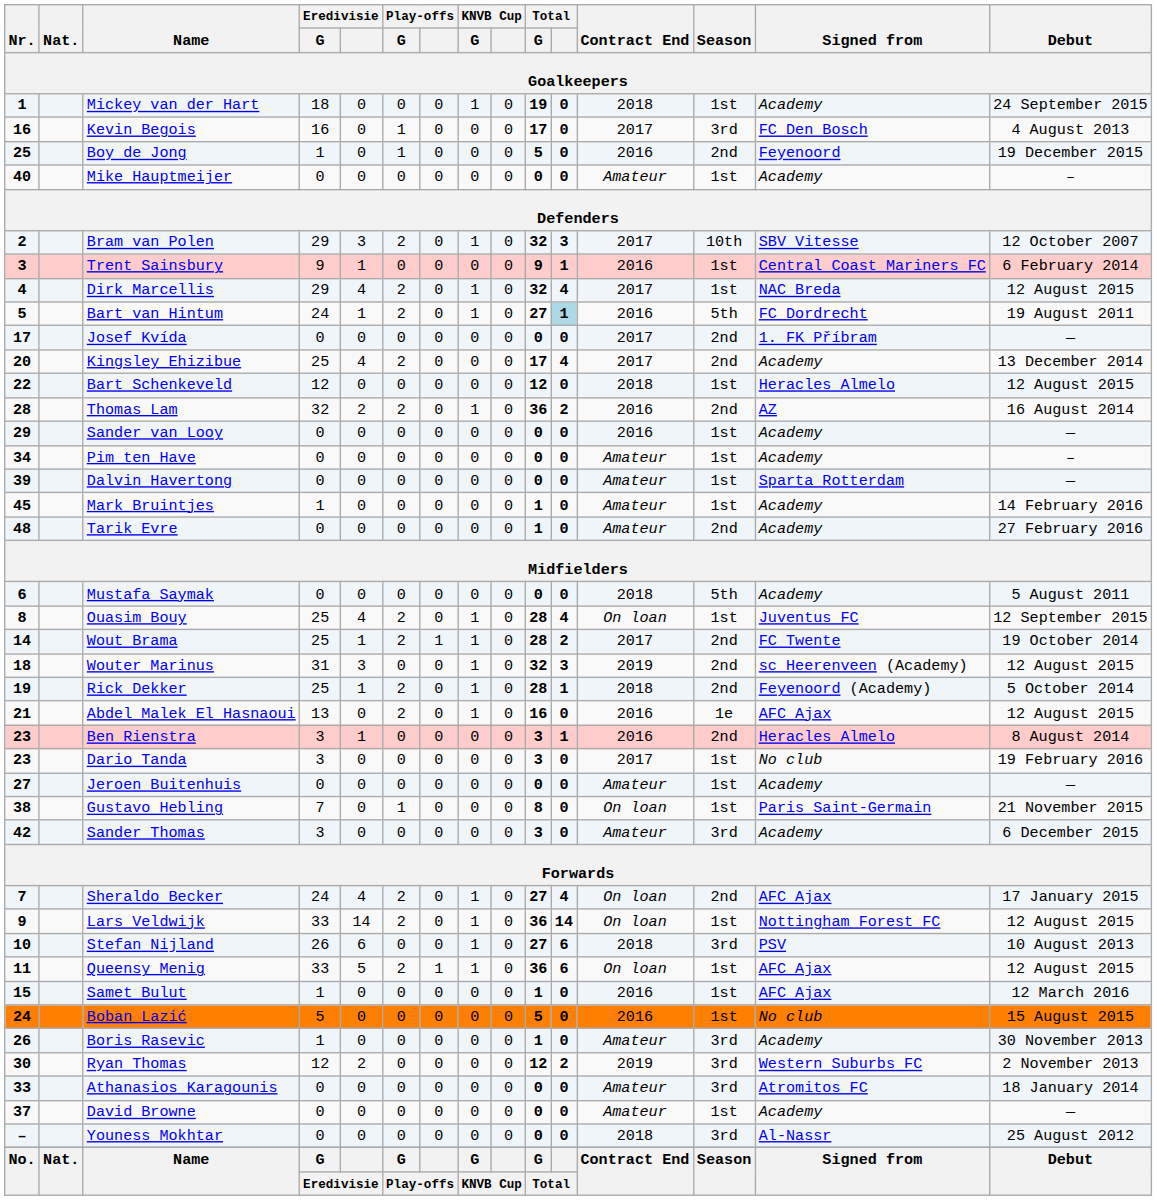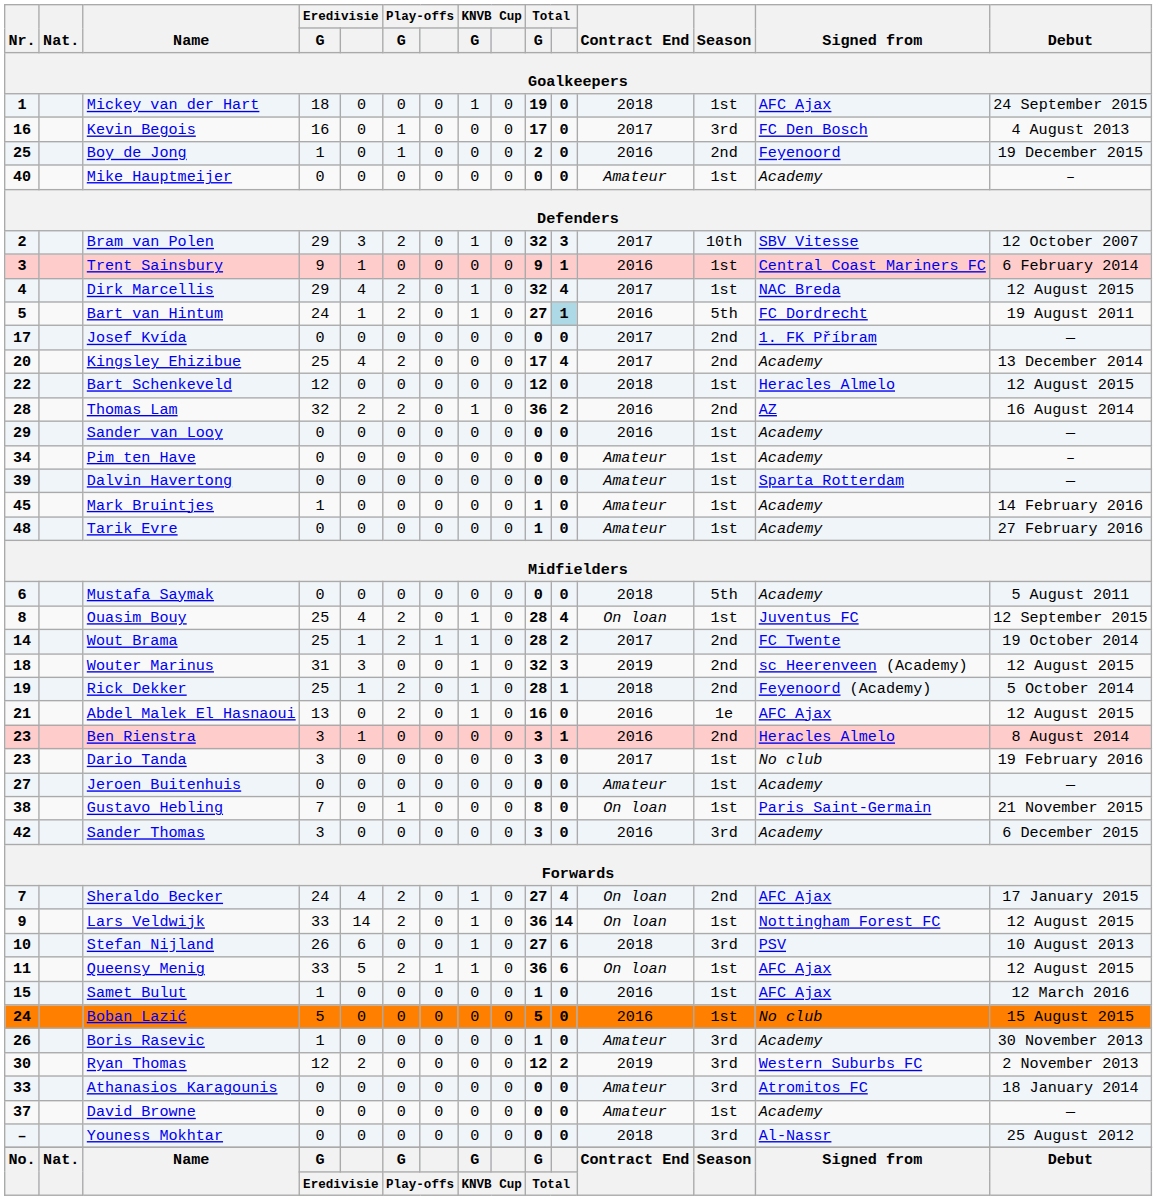(791, 106) Academy -> (795, 106) AFC Ajax
(538, 153) 5 -> (538, 153) 2
(724, 529) 2nd -> (724, 529) 1st
(635, 832) Amateur -> (635, 832) 2016
